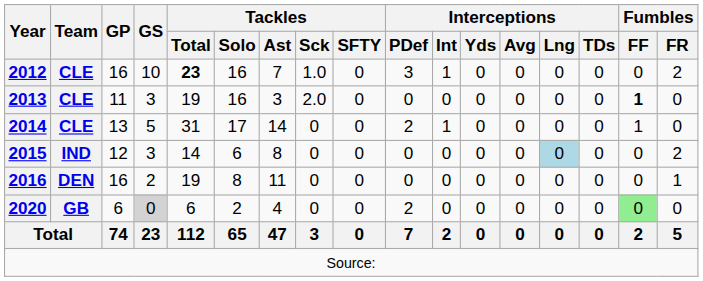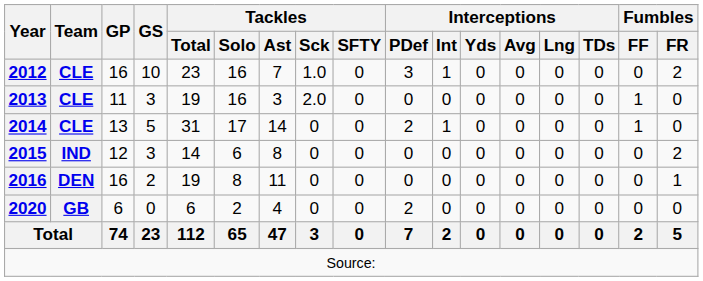(191, 72) bold -> (191, 72) normal
(638, 99) bold -> (638, 99) normal
(559, 153) lightblue background -> (559, 153) no background
(151, 208) lightgrey background -> (151, 208) no background
(638, 208) lightgreen background -> (638, 208) no background
